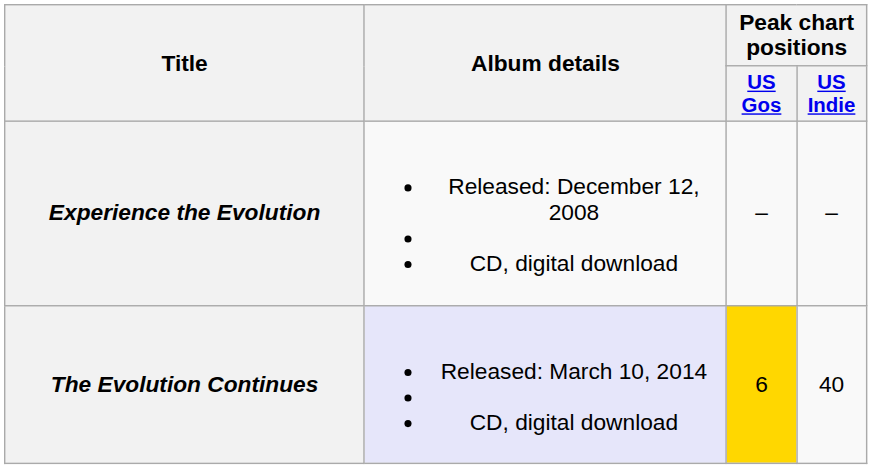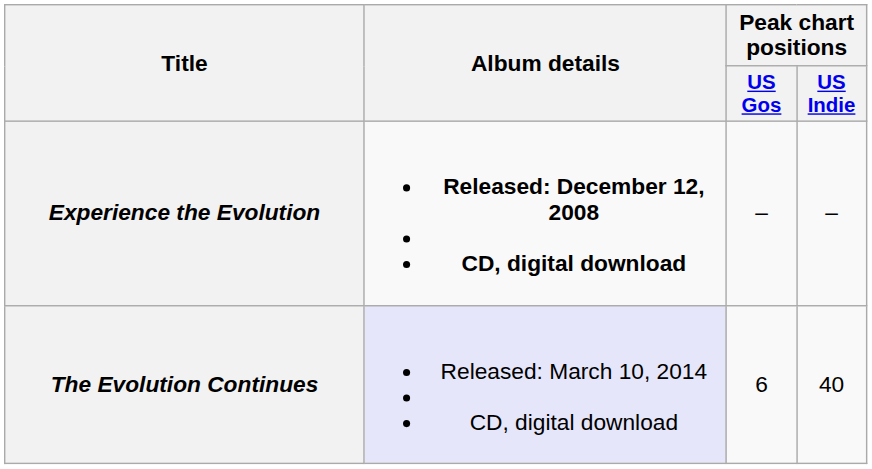(546, 226) normal -> (545, 226) bold
(761, 383) gold background -> (762, 383) no background
